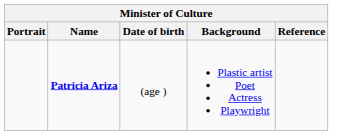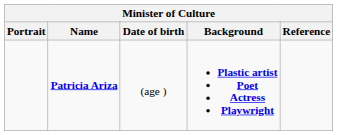(231, 91) normal -> (233, 91) bold
